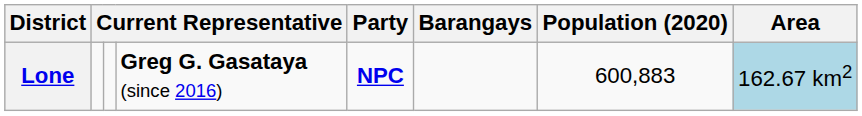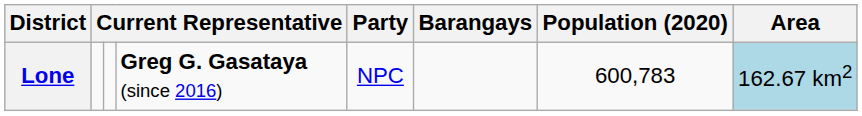(380, 76) bold -> (380, 76) normal
(635, 76) 600,883 -> (635, 76) 600,783
